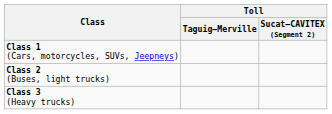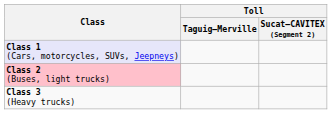(93, 52) no background -> (93, 52) lavender background
(58, 75) no background -> (58, 75) pink background
